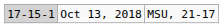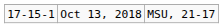(31, 14) lightgrey background -> (31, 14) no background
